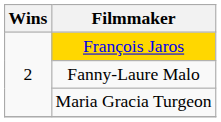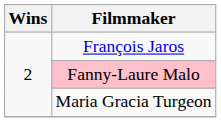(134, 46) gold background -> (134, 46) no background
(134, 74) no background -> (134, 74) pink background
